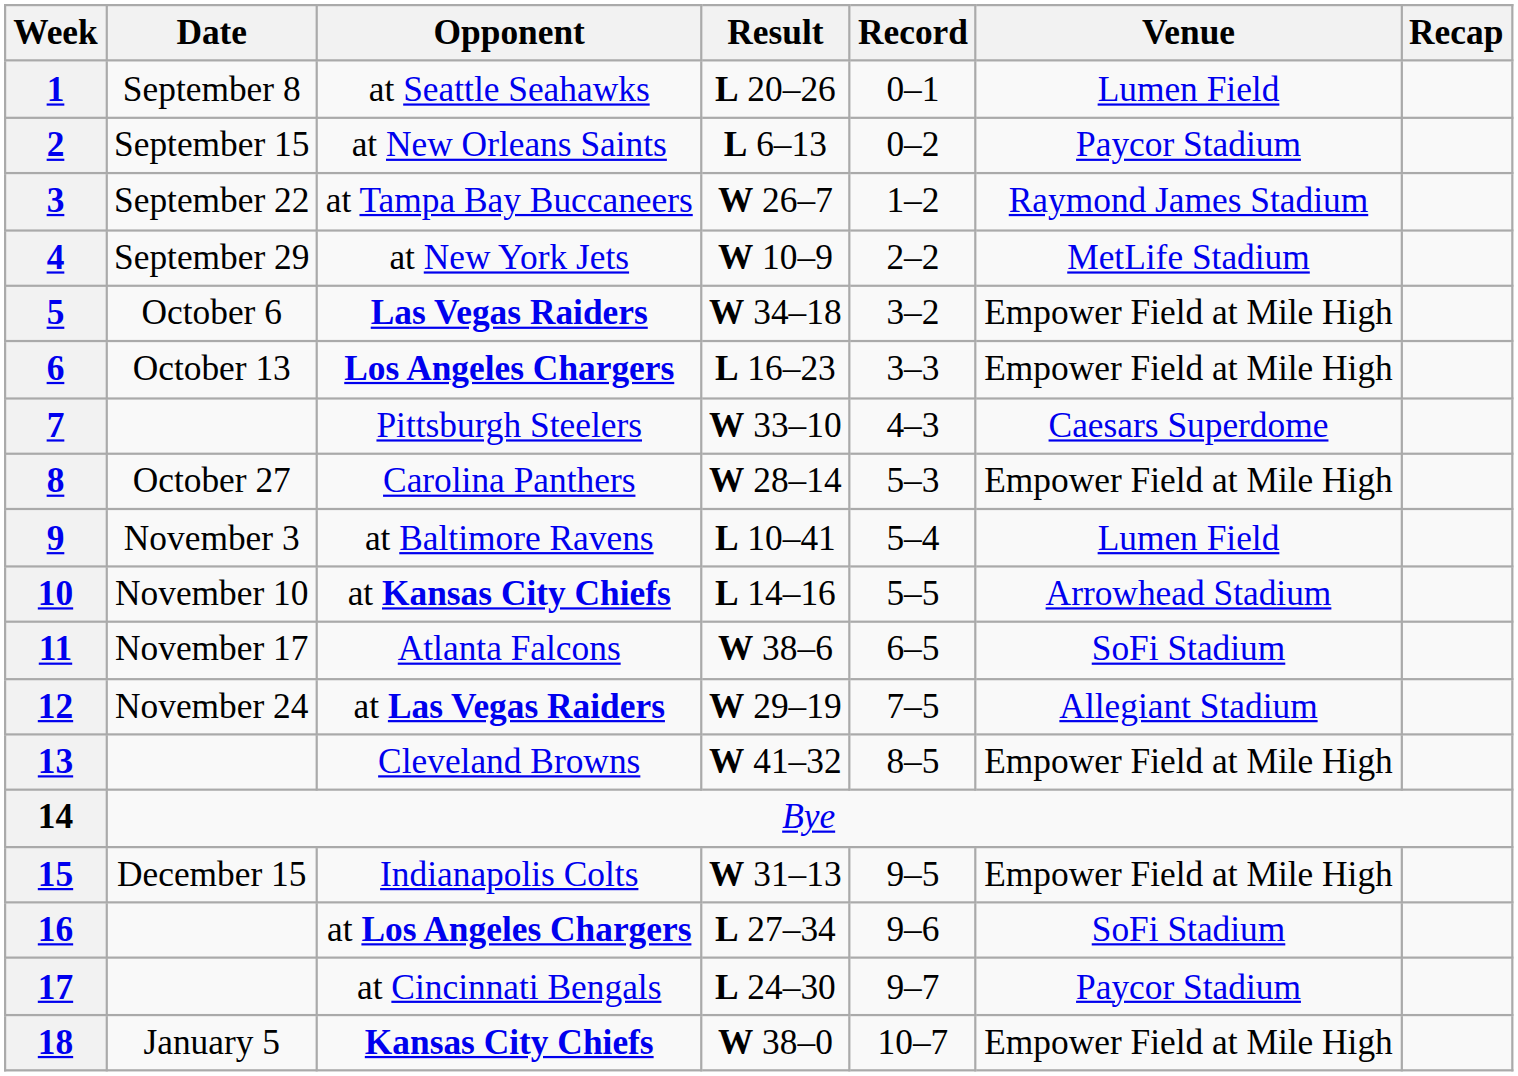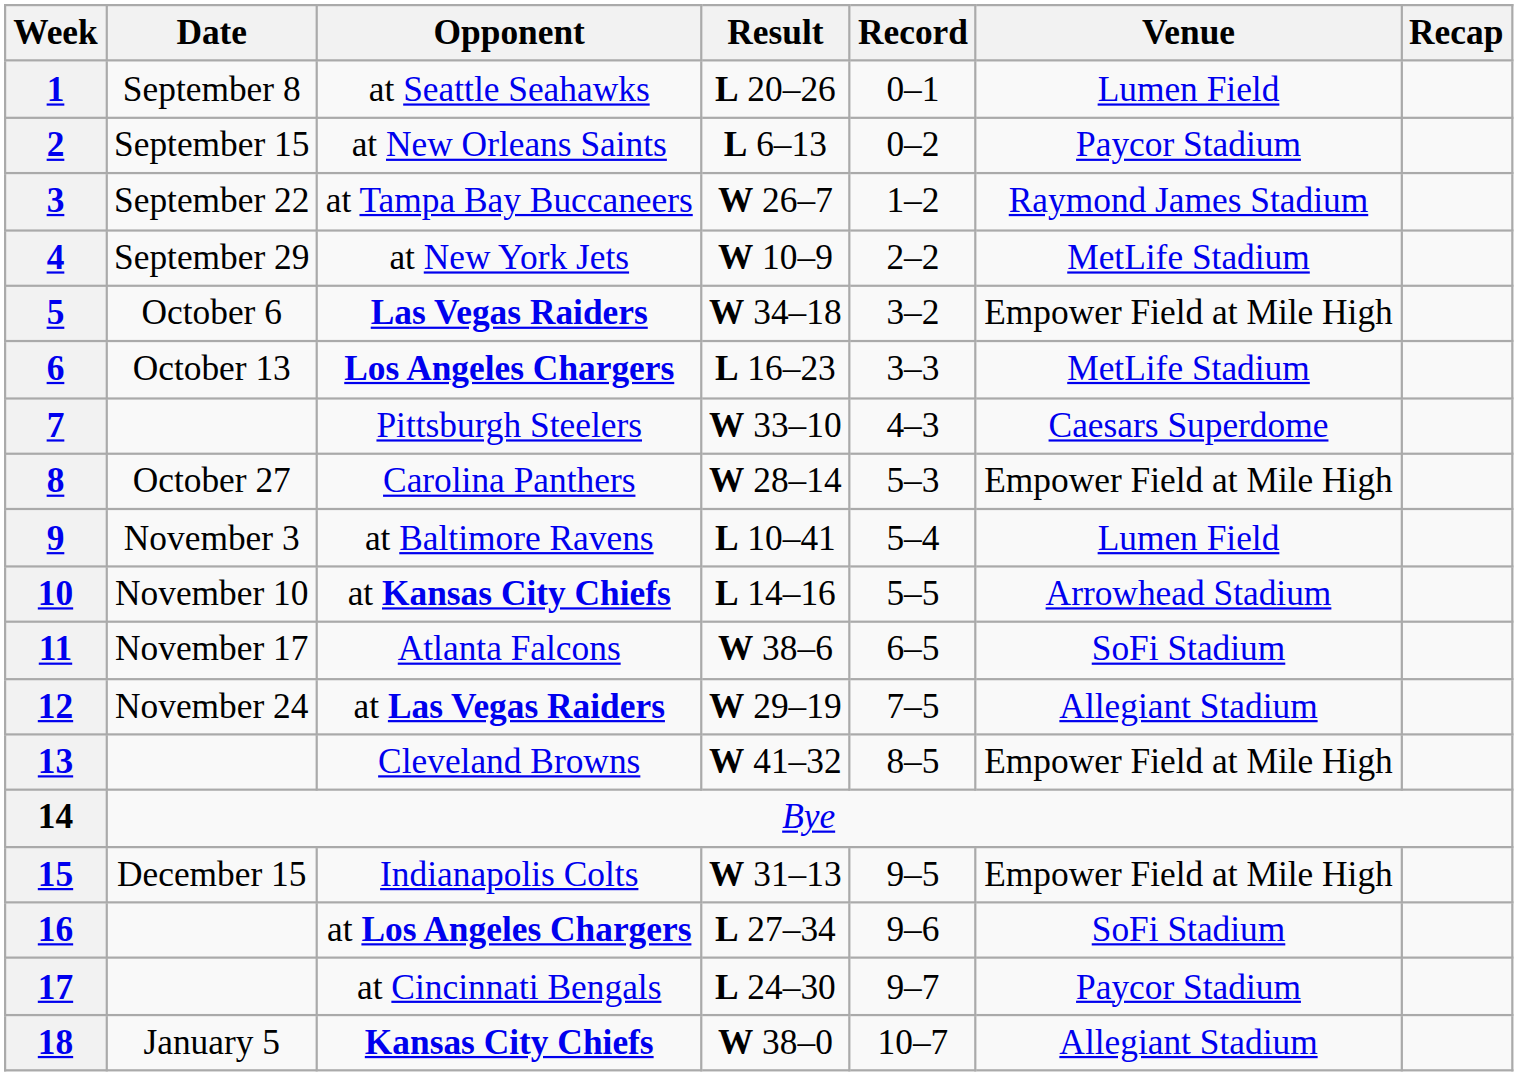(1189, 369) Empower Field at Mile High -> (1189, 369) MetLife Stadium
(1189, 1041) Empower Field at Mile High -> (1188, 1041) Allegiant Stadium
